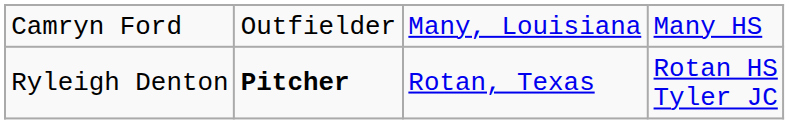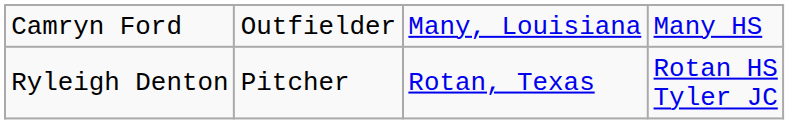(295, 83) bold -> (295, 83) normal
